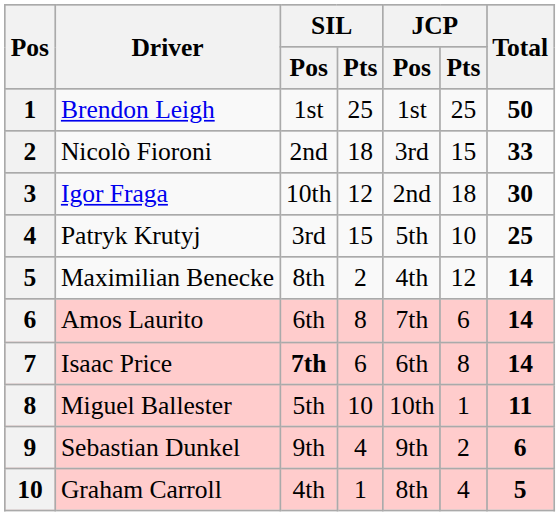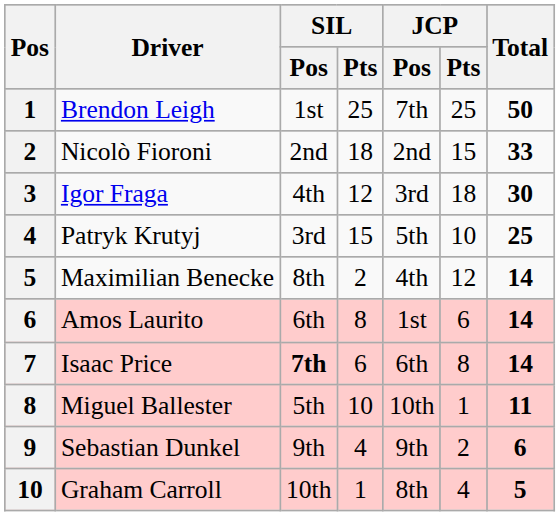(412, 109) 1st -> (412, 109) 7th
(412, 152) 3rd -> (412, 152) 2nd
(309, 194) 10th -> (309, 194) 4th
(412, 194) 2nd -> (412, 194) 3rd
(412, 320) 7th -> (412, 320) 1st
(309, 488) 4th -> (309, 488) 10th
